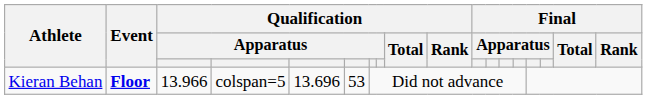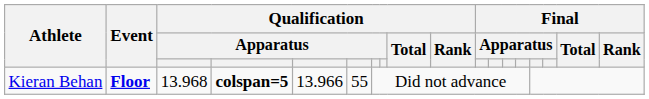(184, 81) 13.966 -> (184, 81) 13.968
(250, 81) normal -> (252, 81) bold
(317, 81) 13.696 -> (320, 81) 13.966
(357, 81) 53 -> (359, 81) 55
